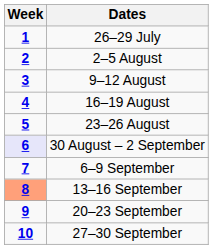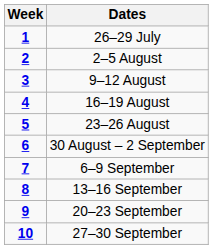(25, 146) lavender background -> (25, 146) no background
(25, 189) lightsalmon background -> (25, 189) no background
